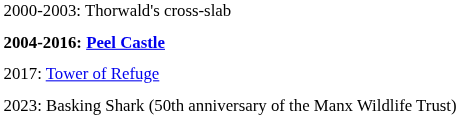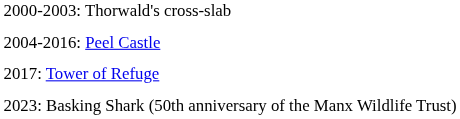(84, 42) bold -> (82, 42) normal
